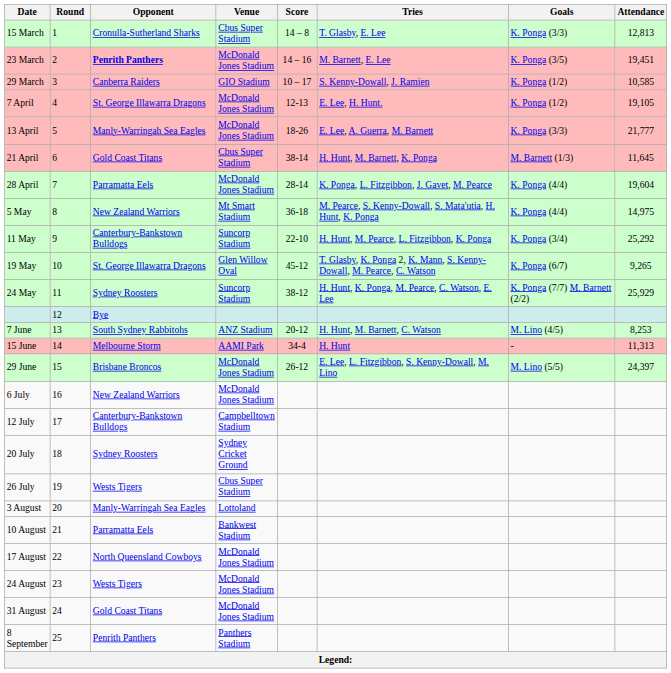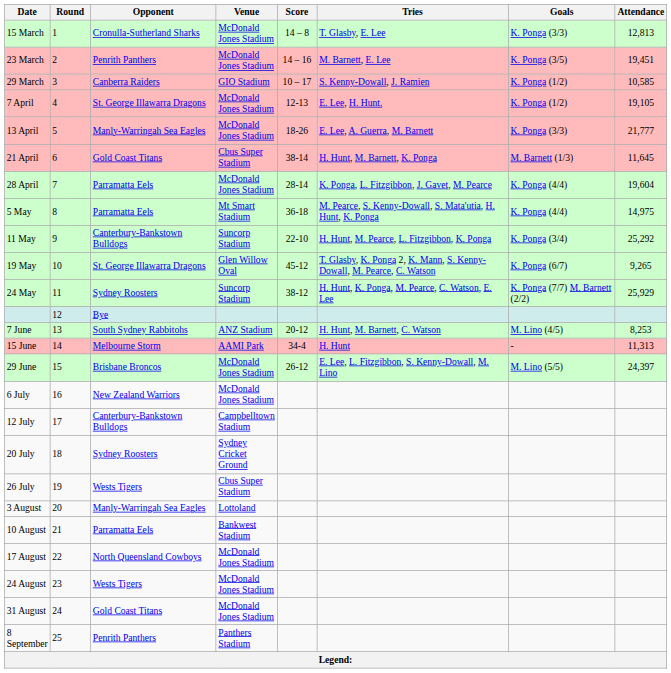(241, 33) Cbus Super Stadium -> (246, 33) McDonald Jones Stadium
(128, 60) bold -> (124, 60) normal
(136, 211) New Zealand Warriors -> (123, 211) Parramatta Eels
